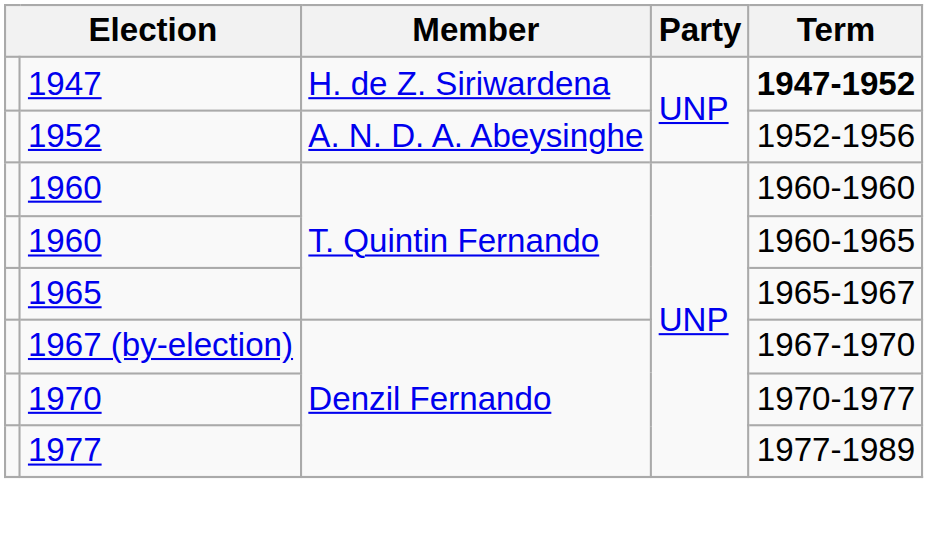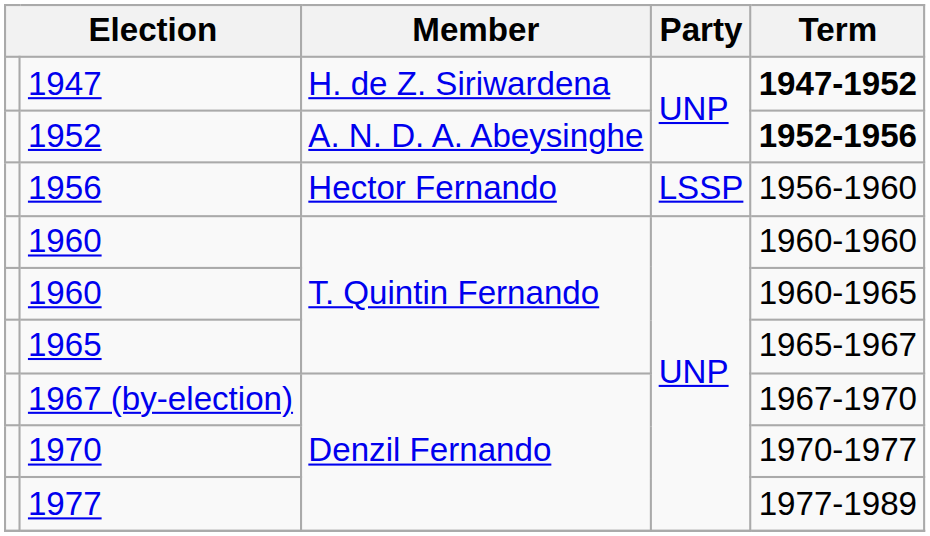(836, 135) normal -> (838, 135) bold
+ row: (65, 188)
